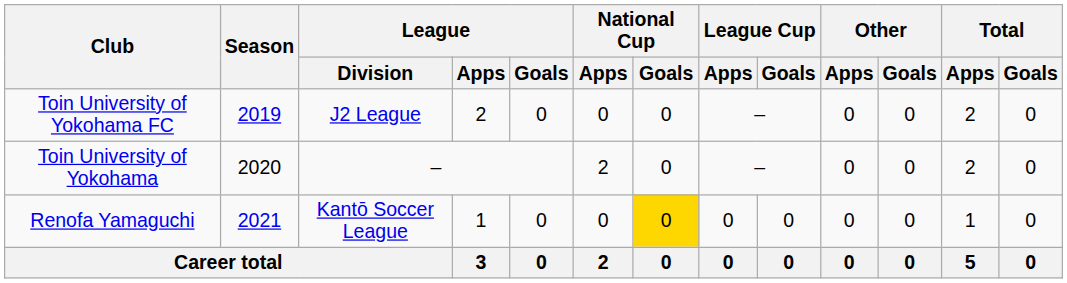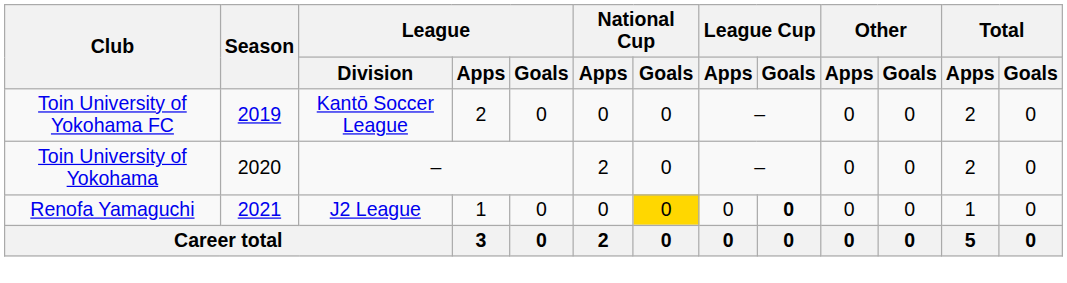(375, 114) J2 League -> (375, 114) Kantō Soccer League
(375, 220) Kantō Soccer League -> (375, 209) J2 League
(789, 220) normal -> (789, 209) bold
